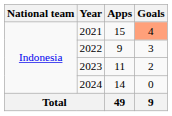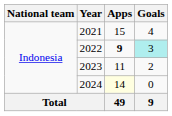(151, 31) lightsalmon background -> (151, 31) no background
(120, 48) normal -> (120, 48) bold
(151, 48) no background -> (151, 48) paleturquoise background
(120, 84) no background -> (120, 84) lightyellow background
